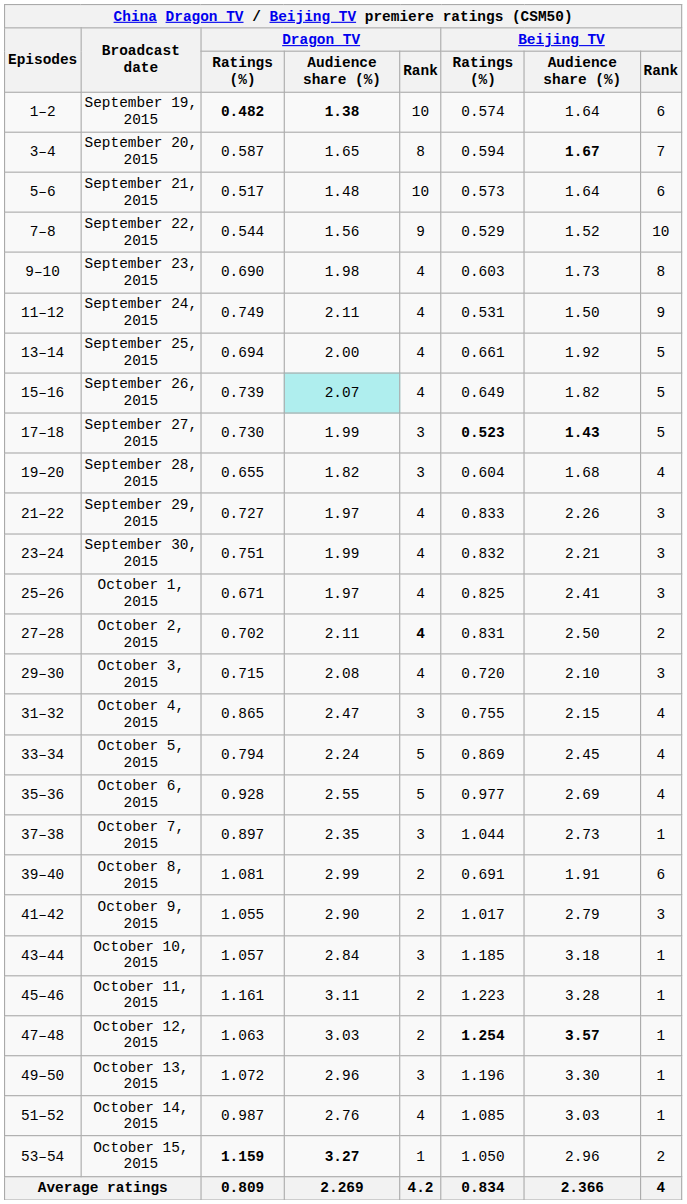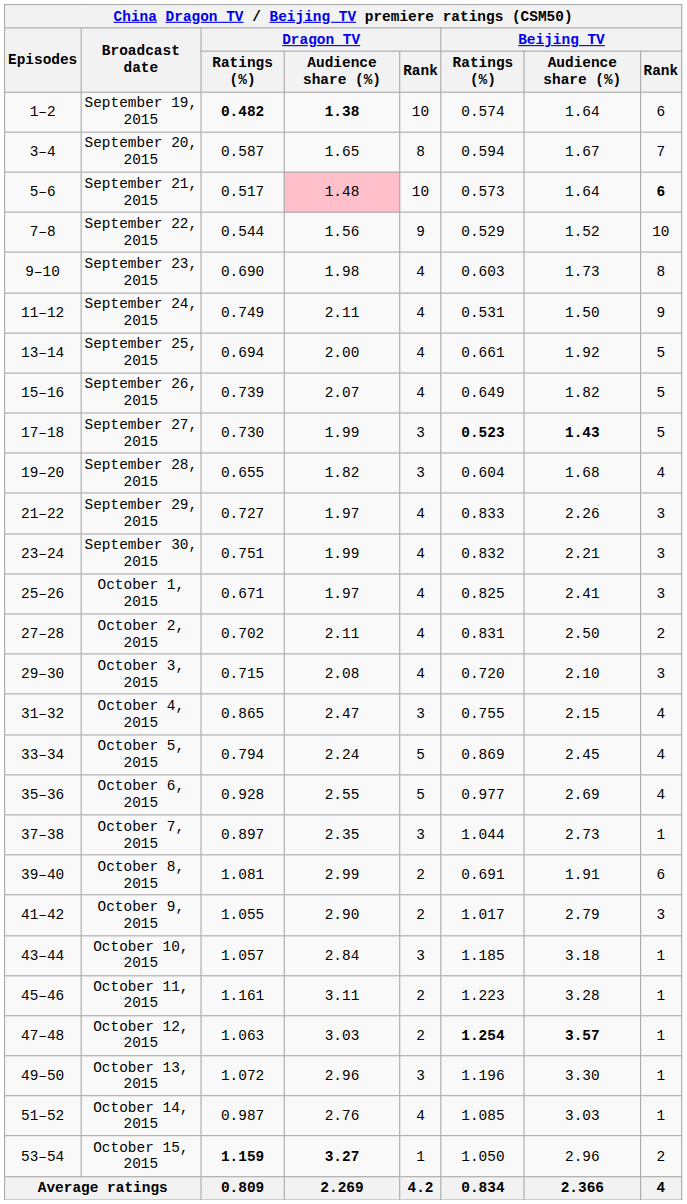(582, 152) bold -> (582, 152) normal
(342, 192) no background -> (342, 192) pink background
(661, 192) normal -> (661, 192) bold
(342, 393) paleturquoise background -> (342, 393) no background
(421, 634) bold -> (421, 634) normal
